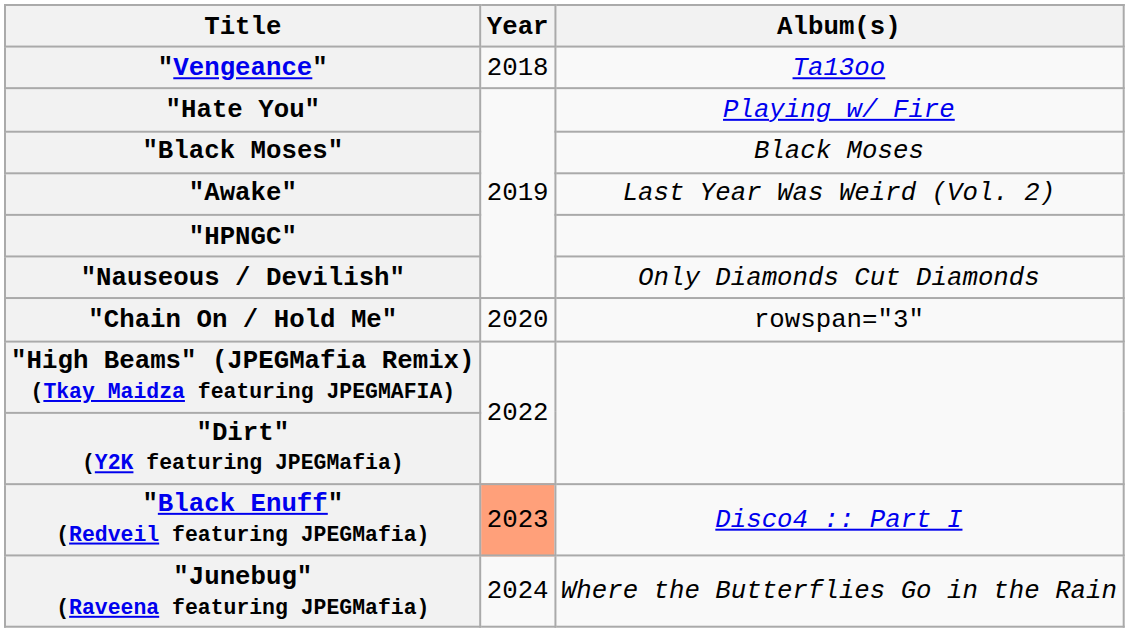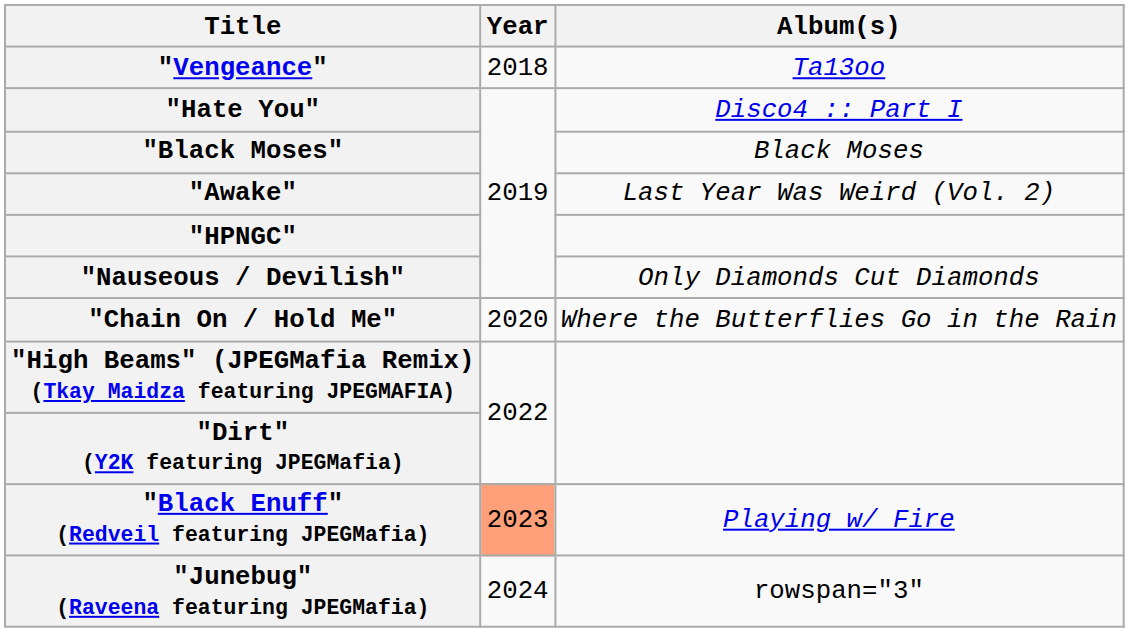(839, 110) Playing w/ Fire -> (839, 110) Disco4 :: Part I
(839, 320) rowspan="3" -> (839, 320) Where the Butterflies Go in the Rain
(839, 520) Disco4 :: Part I -> (839, 520) Playing w/ Fire
(839, 591) Where the Butterflies Go in the Rain -> (839, 591) rowspan="3"
